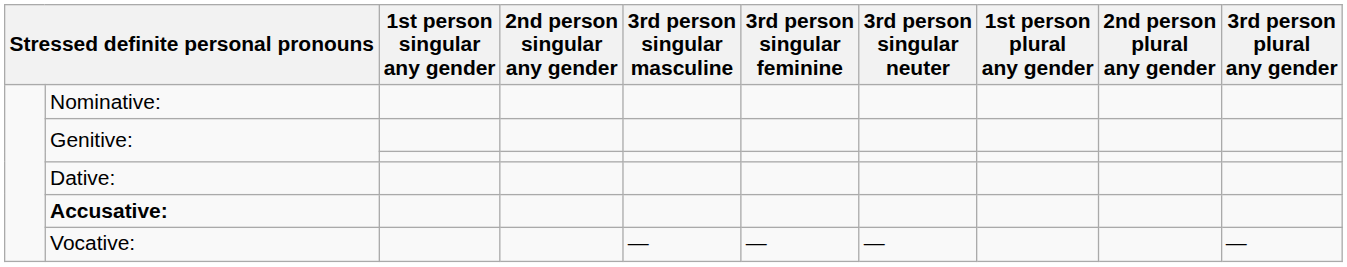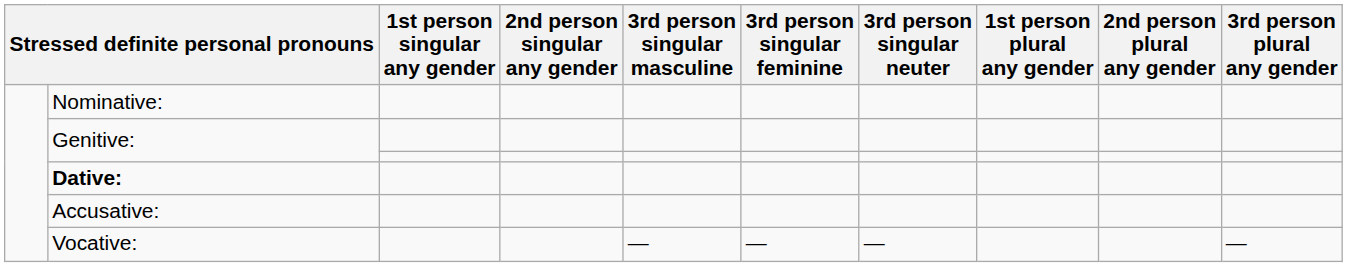(83, 177) normal -> (87, 177) bold
(109, 210) bold -> (106, 210) normal
